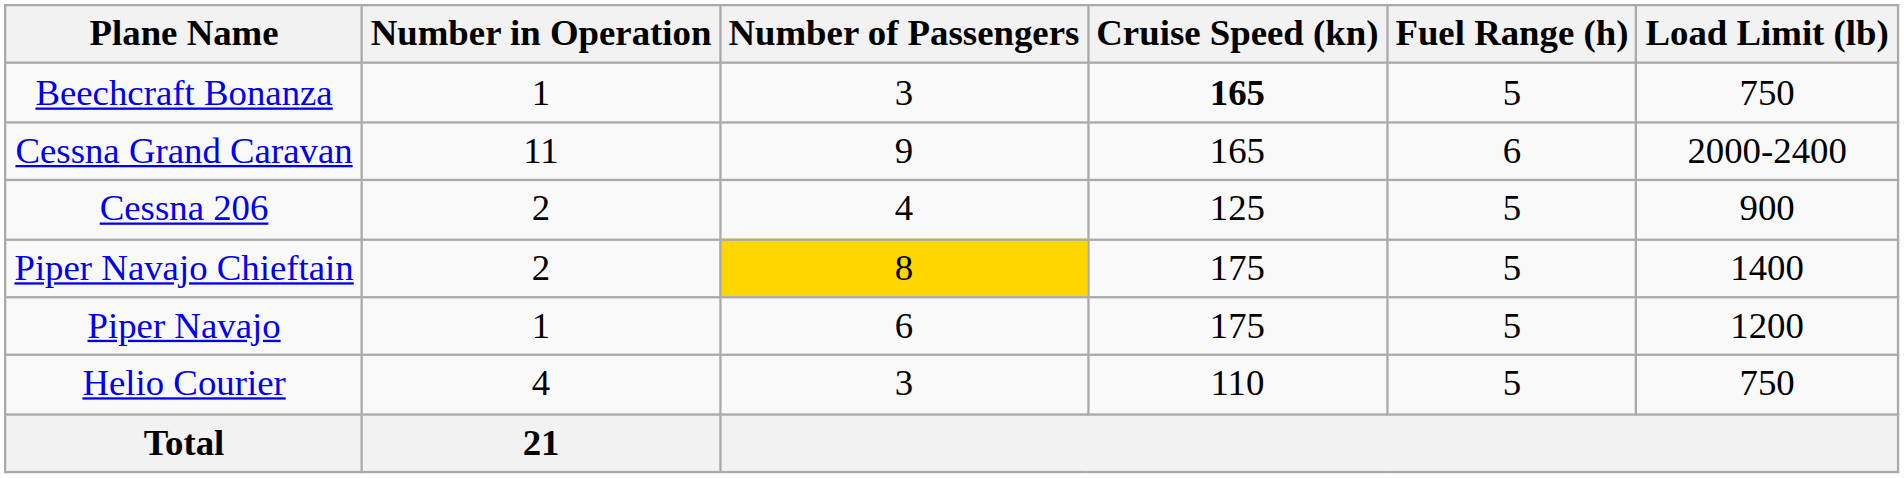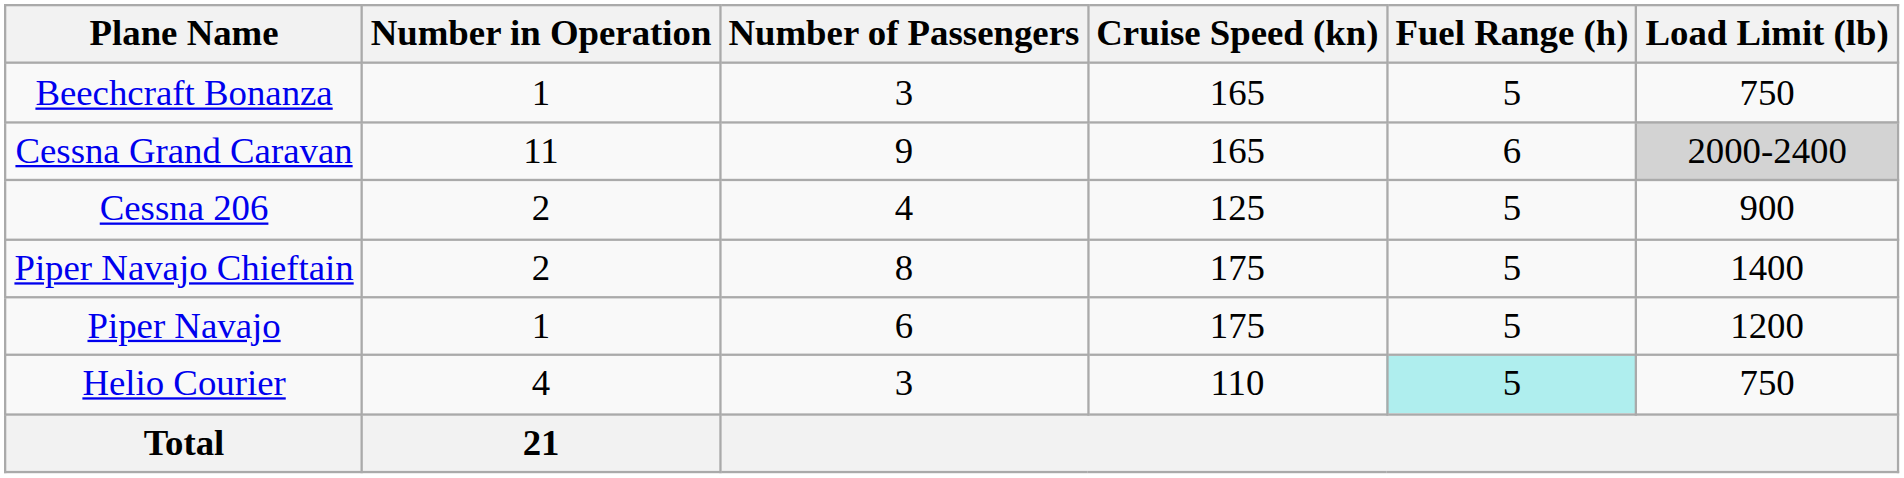(1237, 92) bold -> (1237, 92) normal
(1767, 150) no background -> (1767, 150) lightgrey background
(904, 267) gold background -> (904, 267) no background
(1512, 383) no background -> (1512, 383) paleturquoise background
